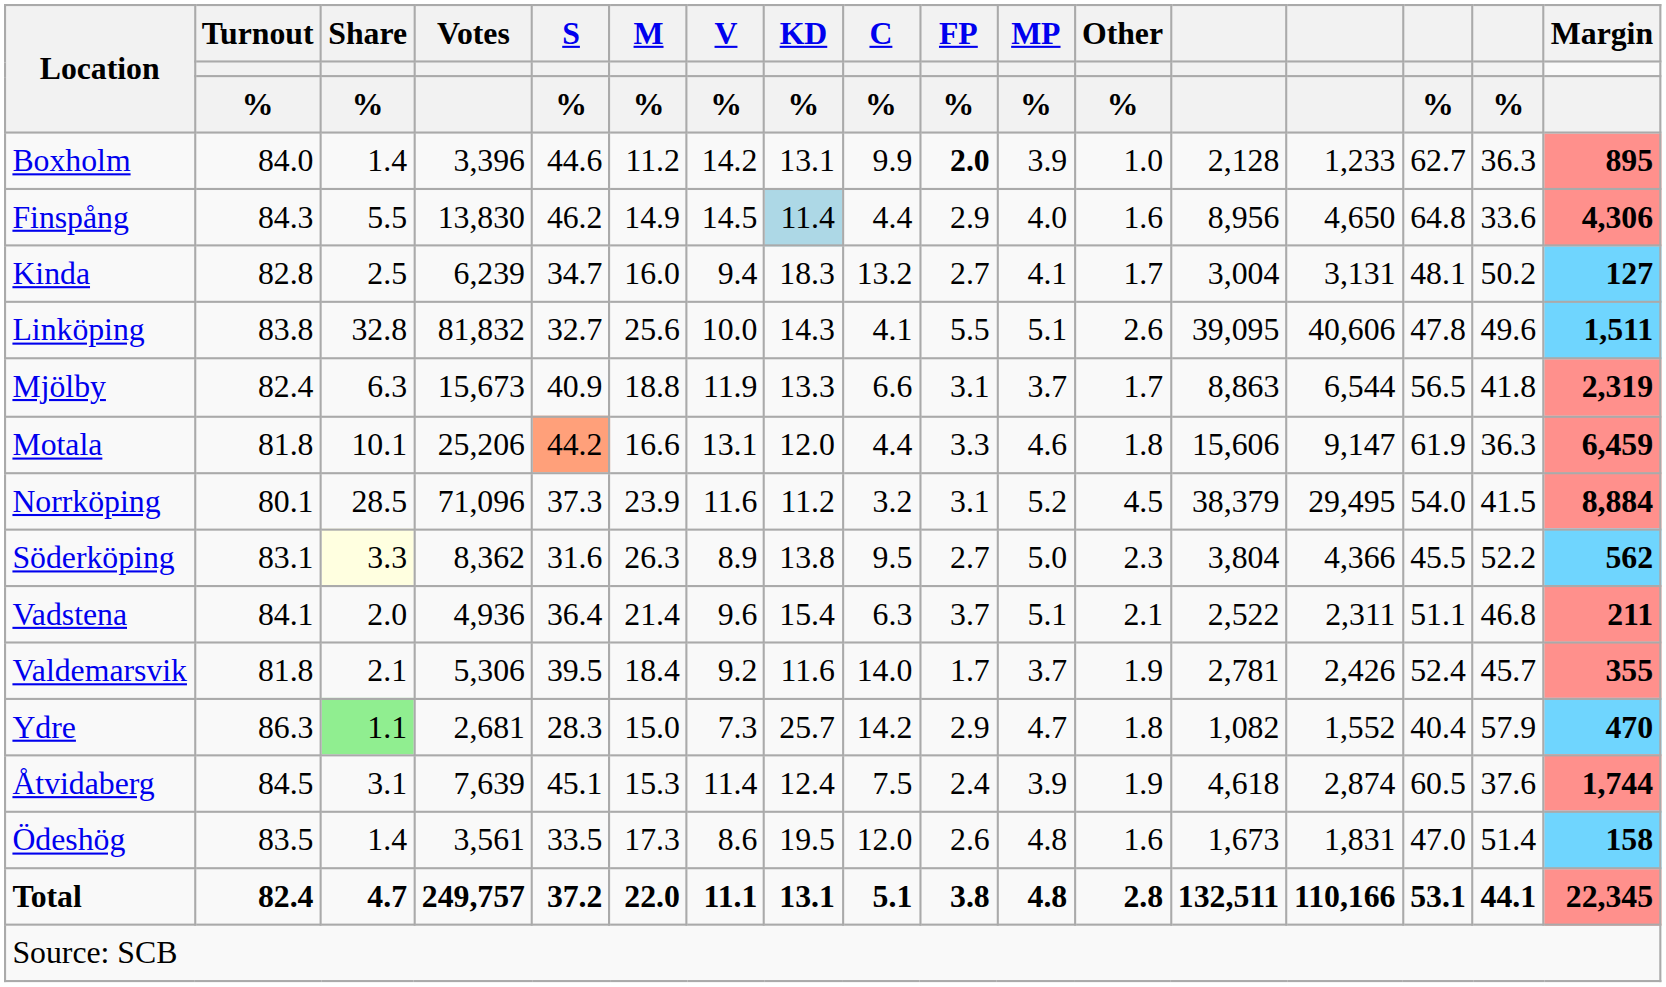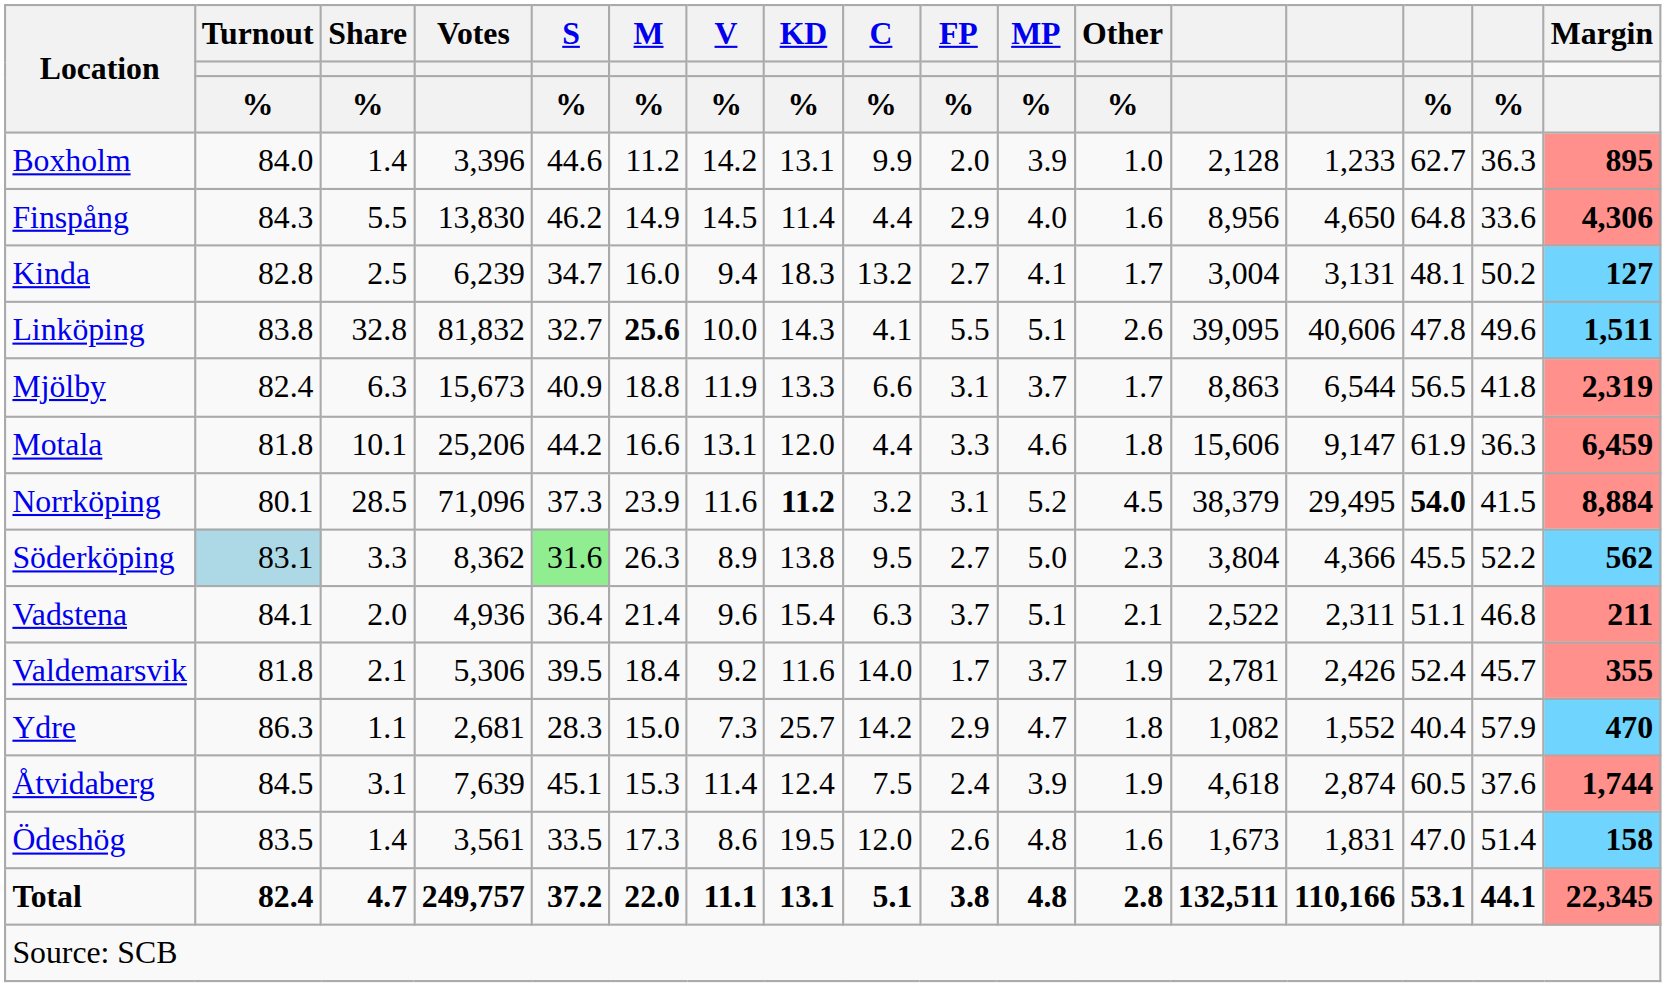(970, 160) bold -> (970, 160) normal
(808, 217) lightblue background -> (808, 217) no background
(652, 330) normal -> (652, 330) bold
(575, 443) lightsalmon background -> (575, 443) no background
(808, 500) normal -> (808, 500) bold
(1438, 500) normal -> (1438, 500) bold
(286, 556) no background -> (286, 556) lightblue background
(387, 556) lightyellow background -> (387, 556) no background
(575, 556) no background -> (575, 556) lightgreen background
(387, 726) lightgreen background -> (387, 726) no background
